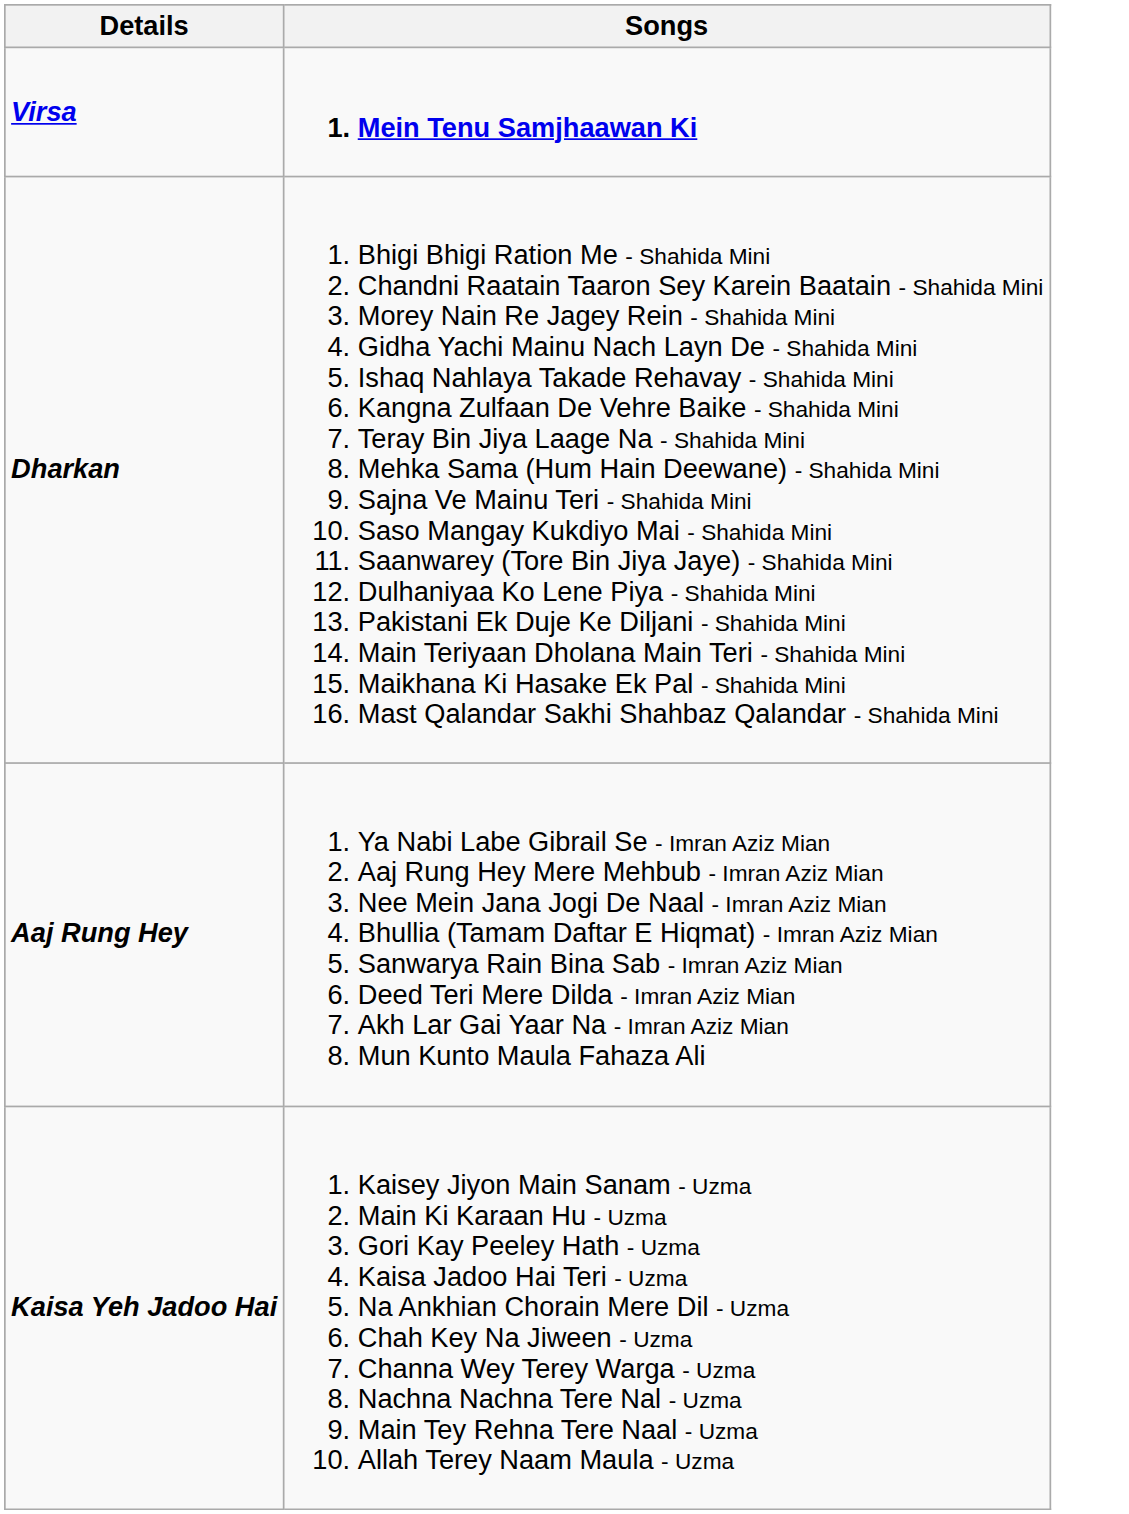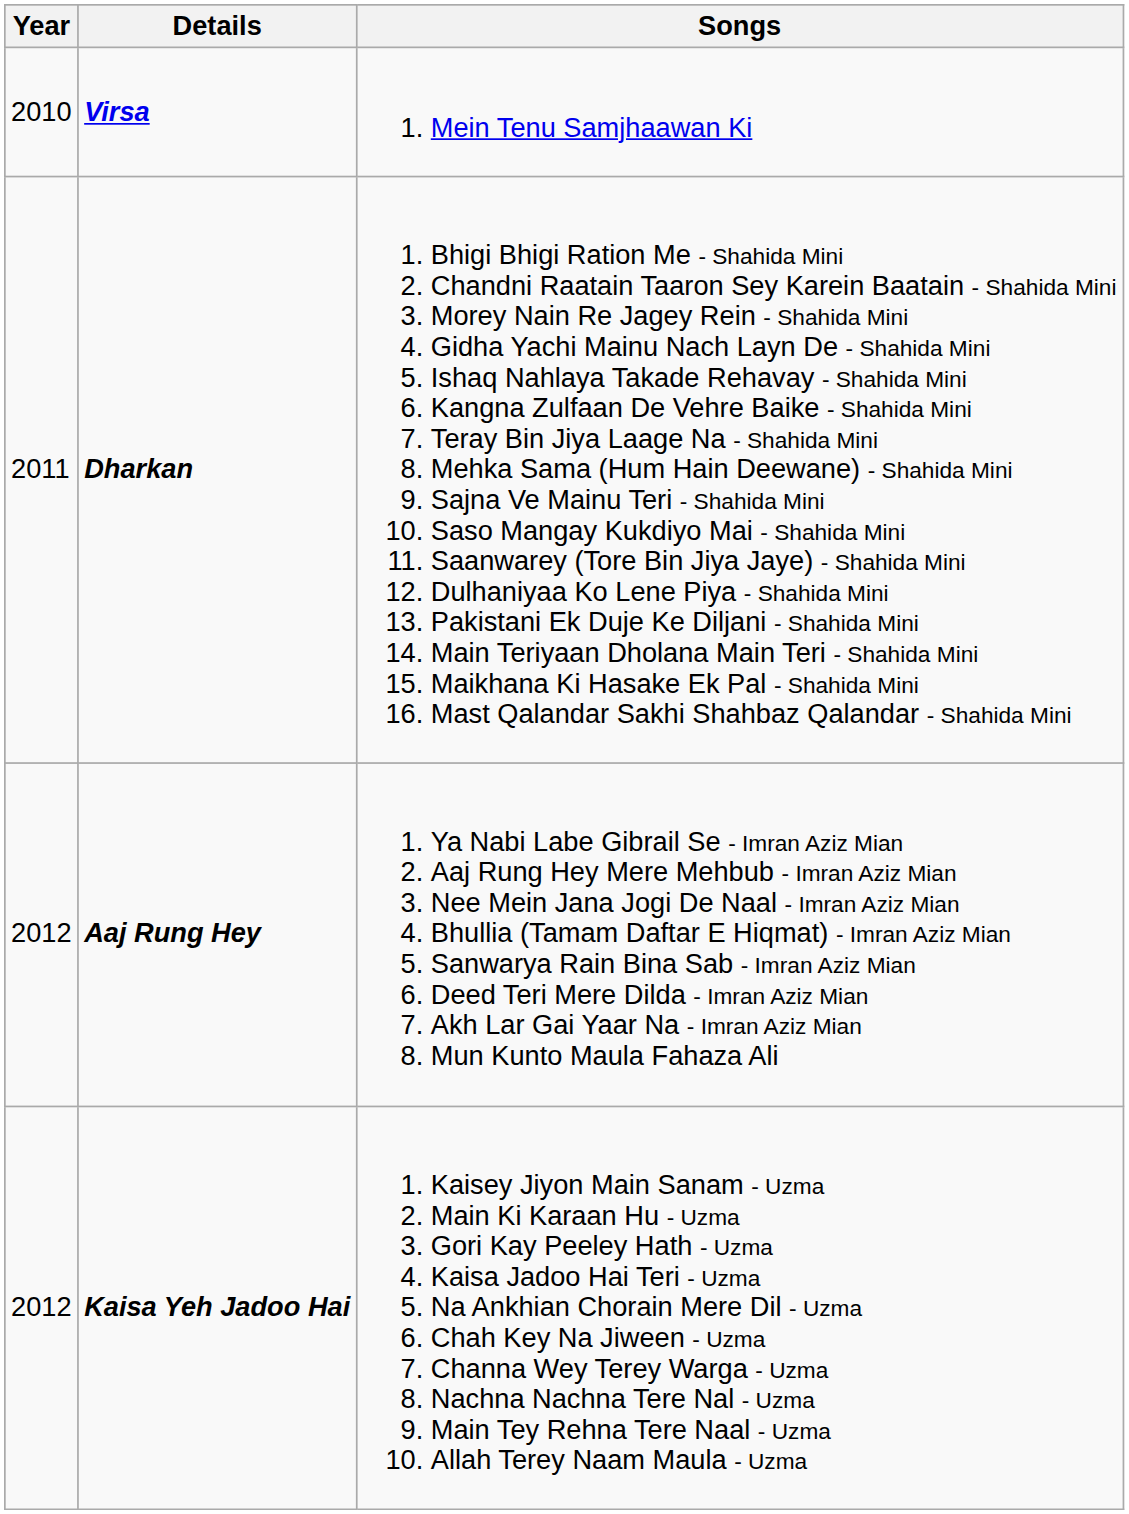+ column: (41, 26)
(667, 127) bold -> (740, 127) normal
